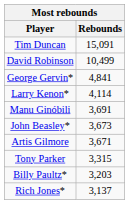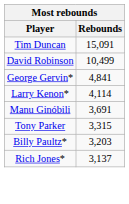- row: (40, 126)
- row: (40, 142)
